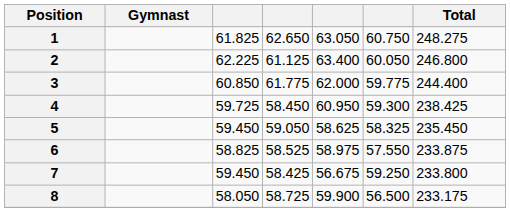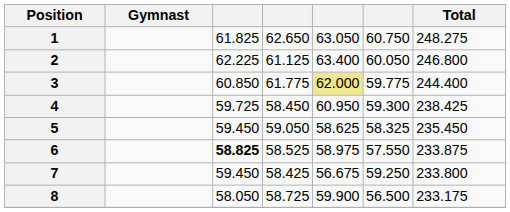(338, 83) no background -> (338, 83) khaki background
(237, 151) normal -> (237, 151) bold
